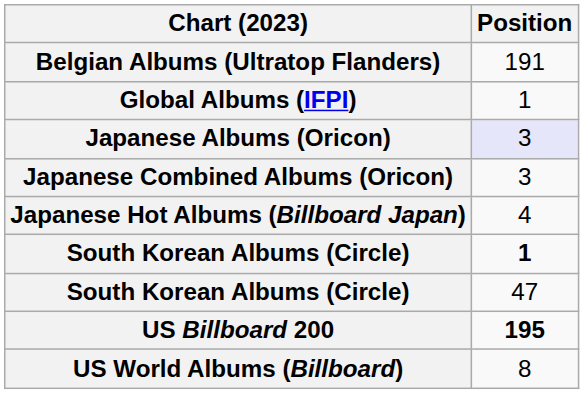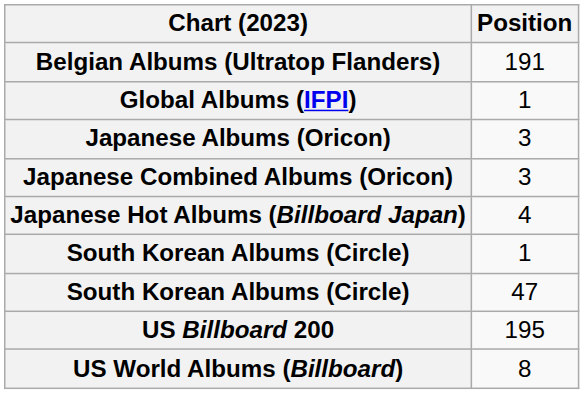(525, 138) lavender background -> (525, 138) no background
(525, 253) bold -> (525, 253) normal
(525, 330) bold -> (525, 330) normal
